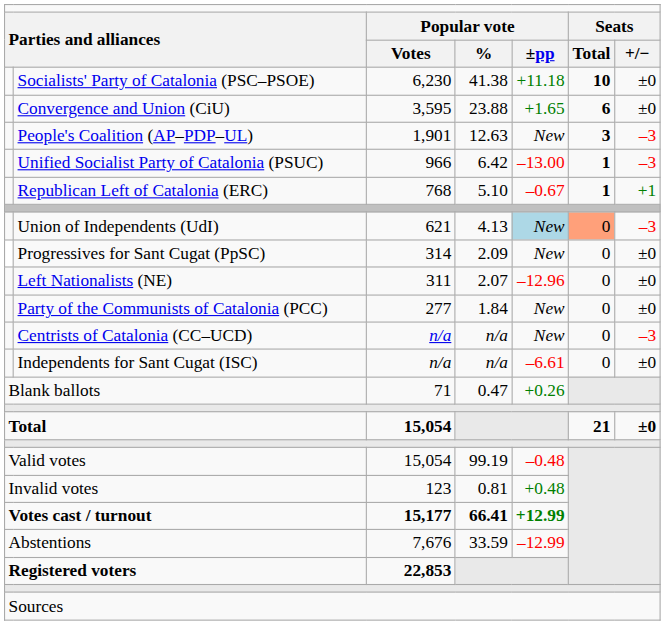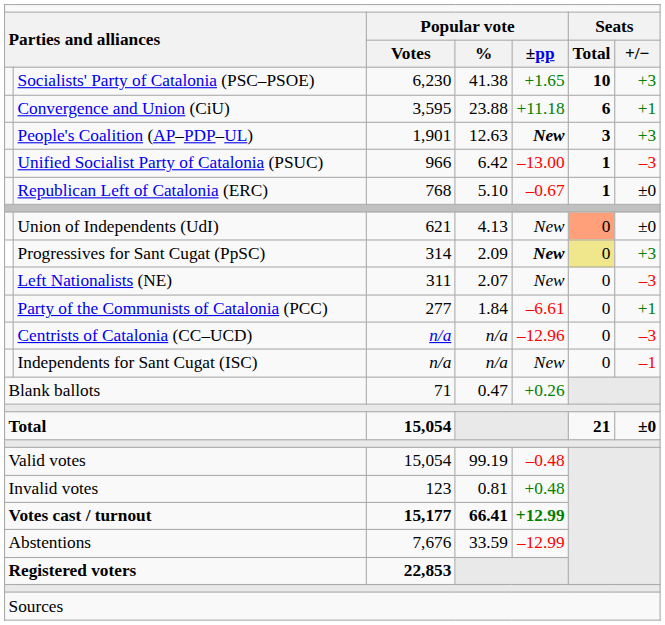(541, 80) +11.18 -> (545, 80) +1.65
(647, 80) ±0 -> (647, 80) +3
(545, 108) +1.65 -> (541, 108) +11.18
(647, 108) ±0 -> (647, 108) +1
(549, 135) normal -> (549, 135) bold
(647, 135) –3 -> (647, 135) +3
(647, 190) +1 -> (647, 190) ±0
(549, 225) lightblue background -> (549, 225) no background
(647, 225) –3 -> (647, 225) ±0
(549, 253) normal -> (549, 253) bold
(606, 253) no background -> (606, 253) khaki background
(647, 253) ±0 -> (647, 253) +3
(541, 280) –12.96 -> (549, 280) New
(647, 280) ±0 -> (647, 280) –3
(549, 308) New -> (545, 308) –6.61
(647, 308) ±0 -> (647, 308) +1
(549, 335) New -> (541, 335) –12.96
(545, 362) –6.61 -> (549, 362) New
(647, 362) ±0 -> (647, 362) –1
